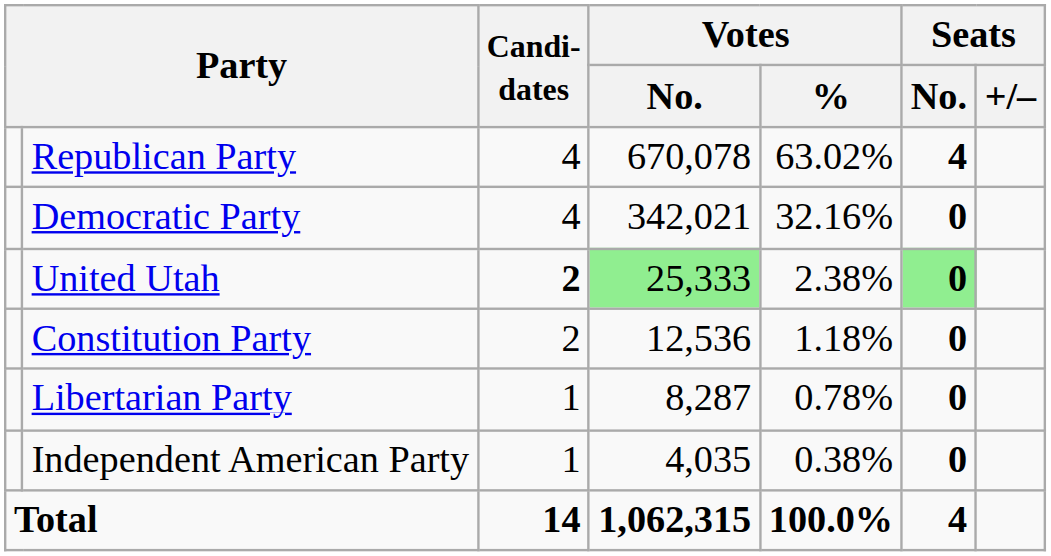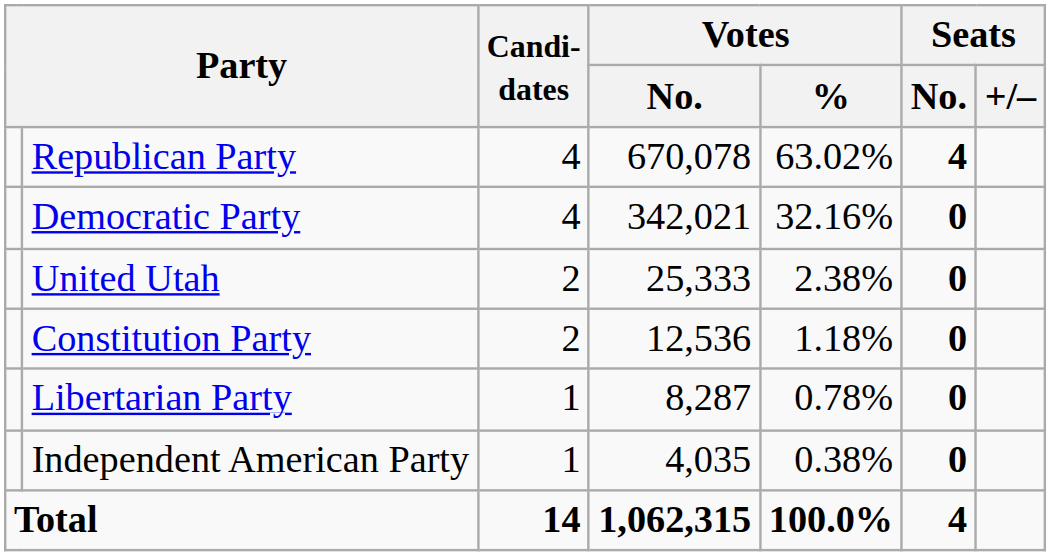(571, 277) bold -> (571, 277) normal
(699, 277) lightgreen background -> (699, 277) no background
(957, 277) lightgreen background -> (957, 277) no background
